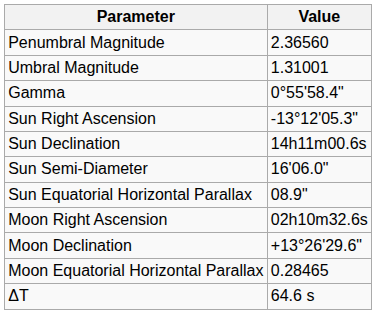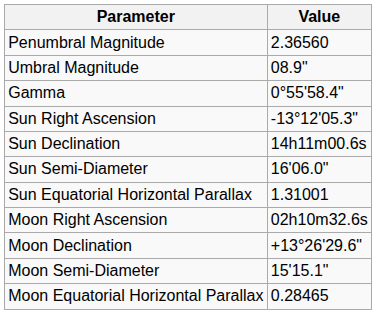(300, 67) 1.31001 -> (289, 67) 08.9"
(289, 194) 08.9" -> (300, 194) 1.31001
+ row: (84, 270)
- row: (18, 296)
